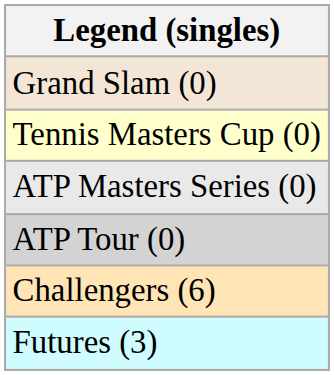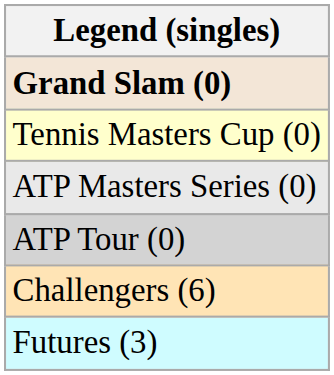(115, 82) normal -> (122, 82) bold
